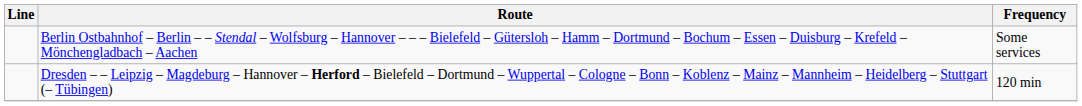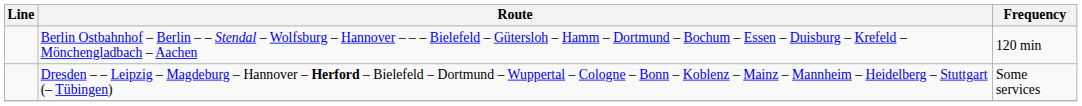(1018, 44) Some services -> (1019, 44) 120 min
(1019, 82) 120 min -> (1018, 82) Some services
